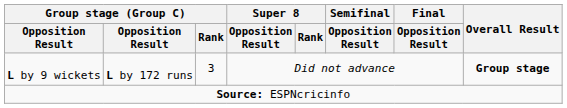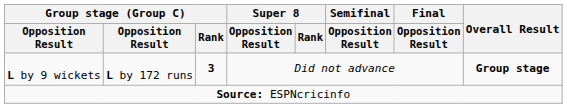(211, 69) normal -> (211, 69) bold
